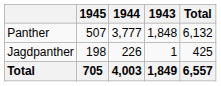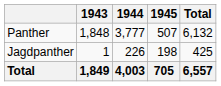columns swapped: (162, 14) <-> (93, 14)
